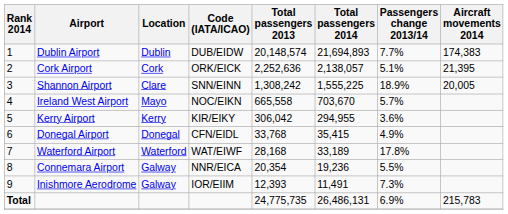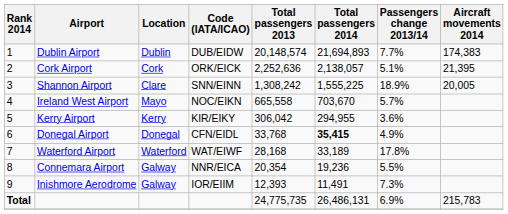(333, 135) normal -> (333, 135) bold
